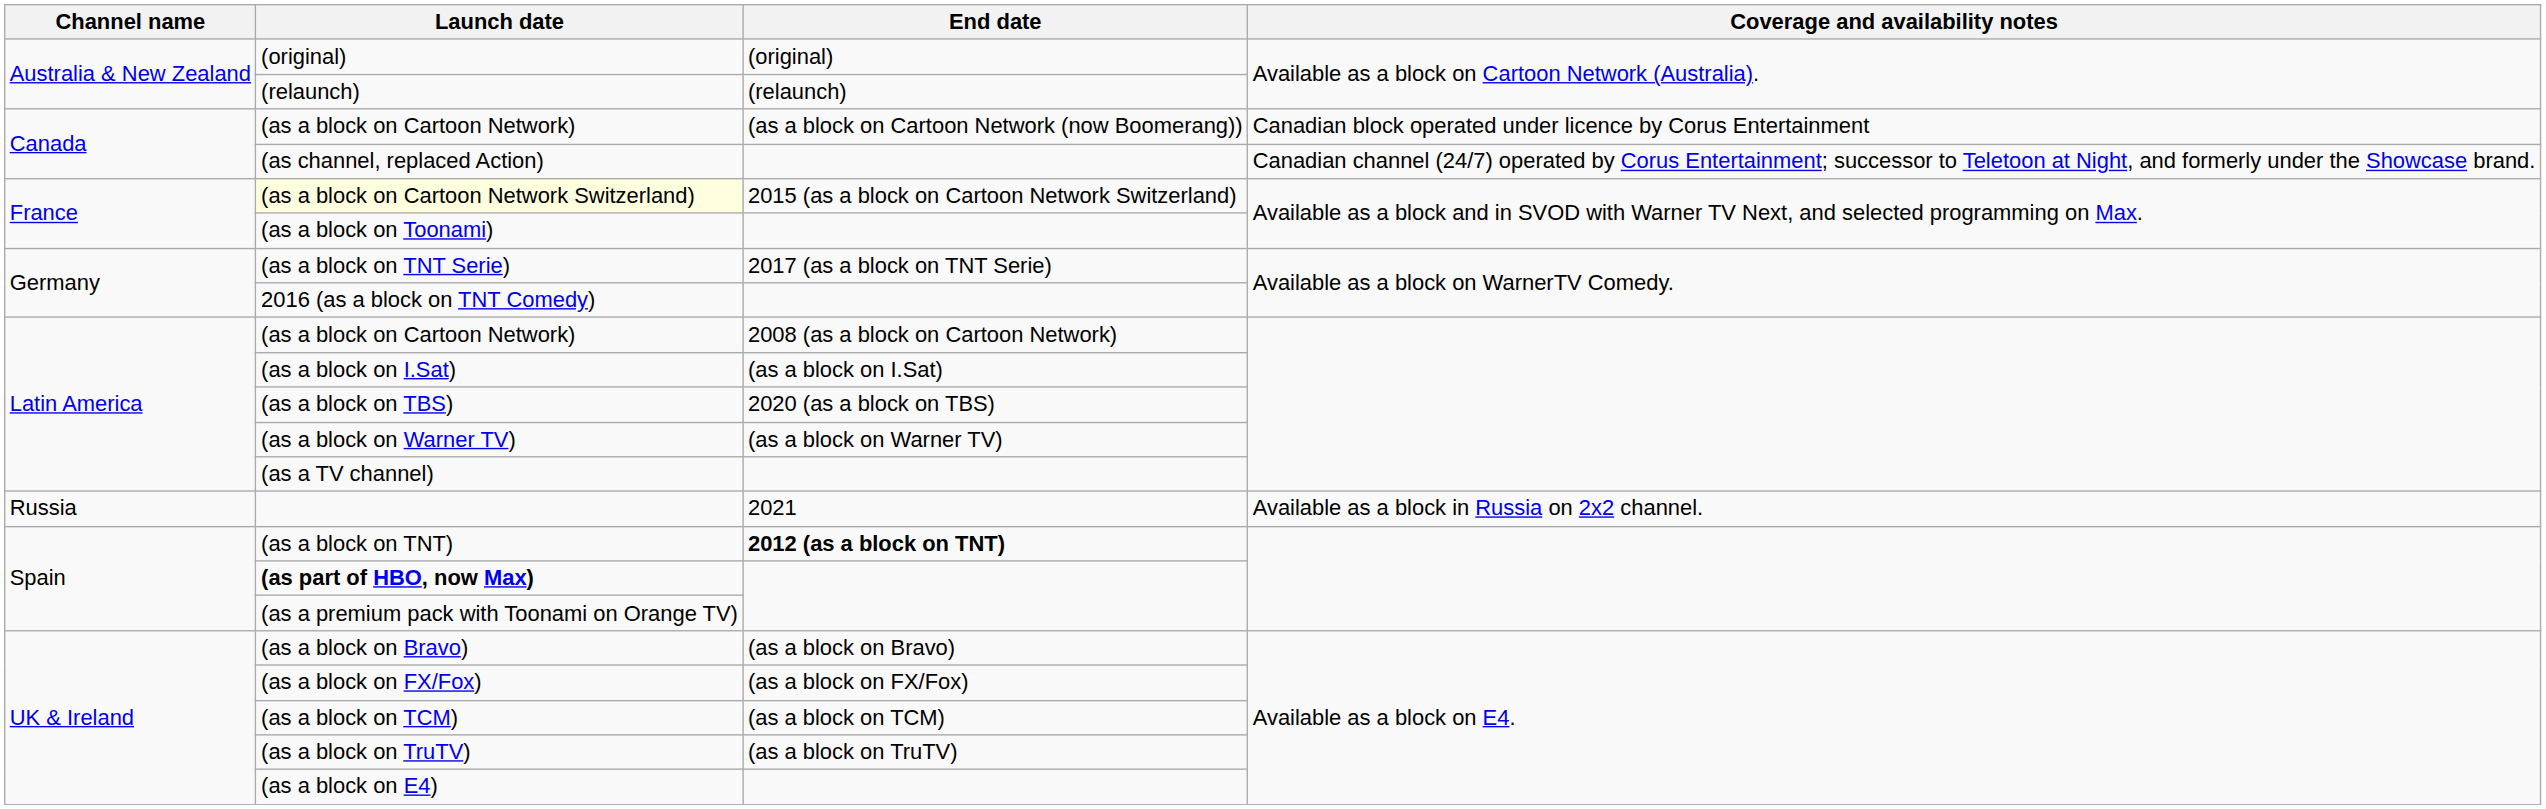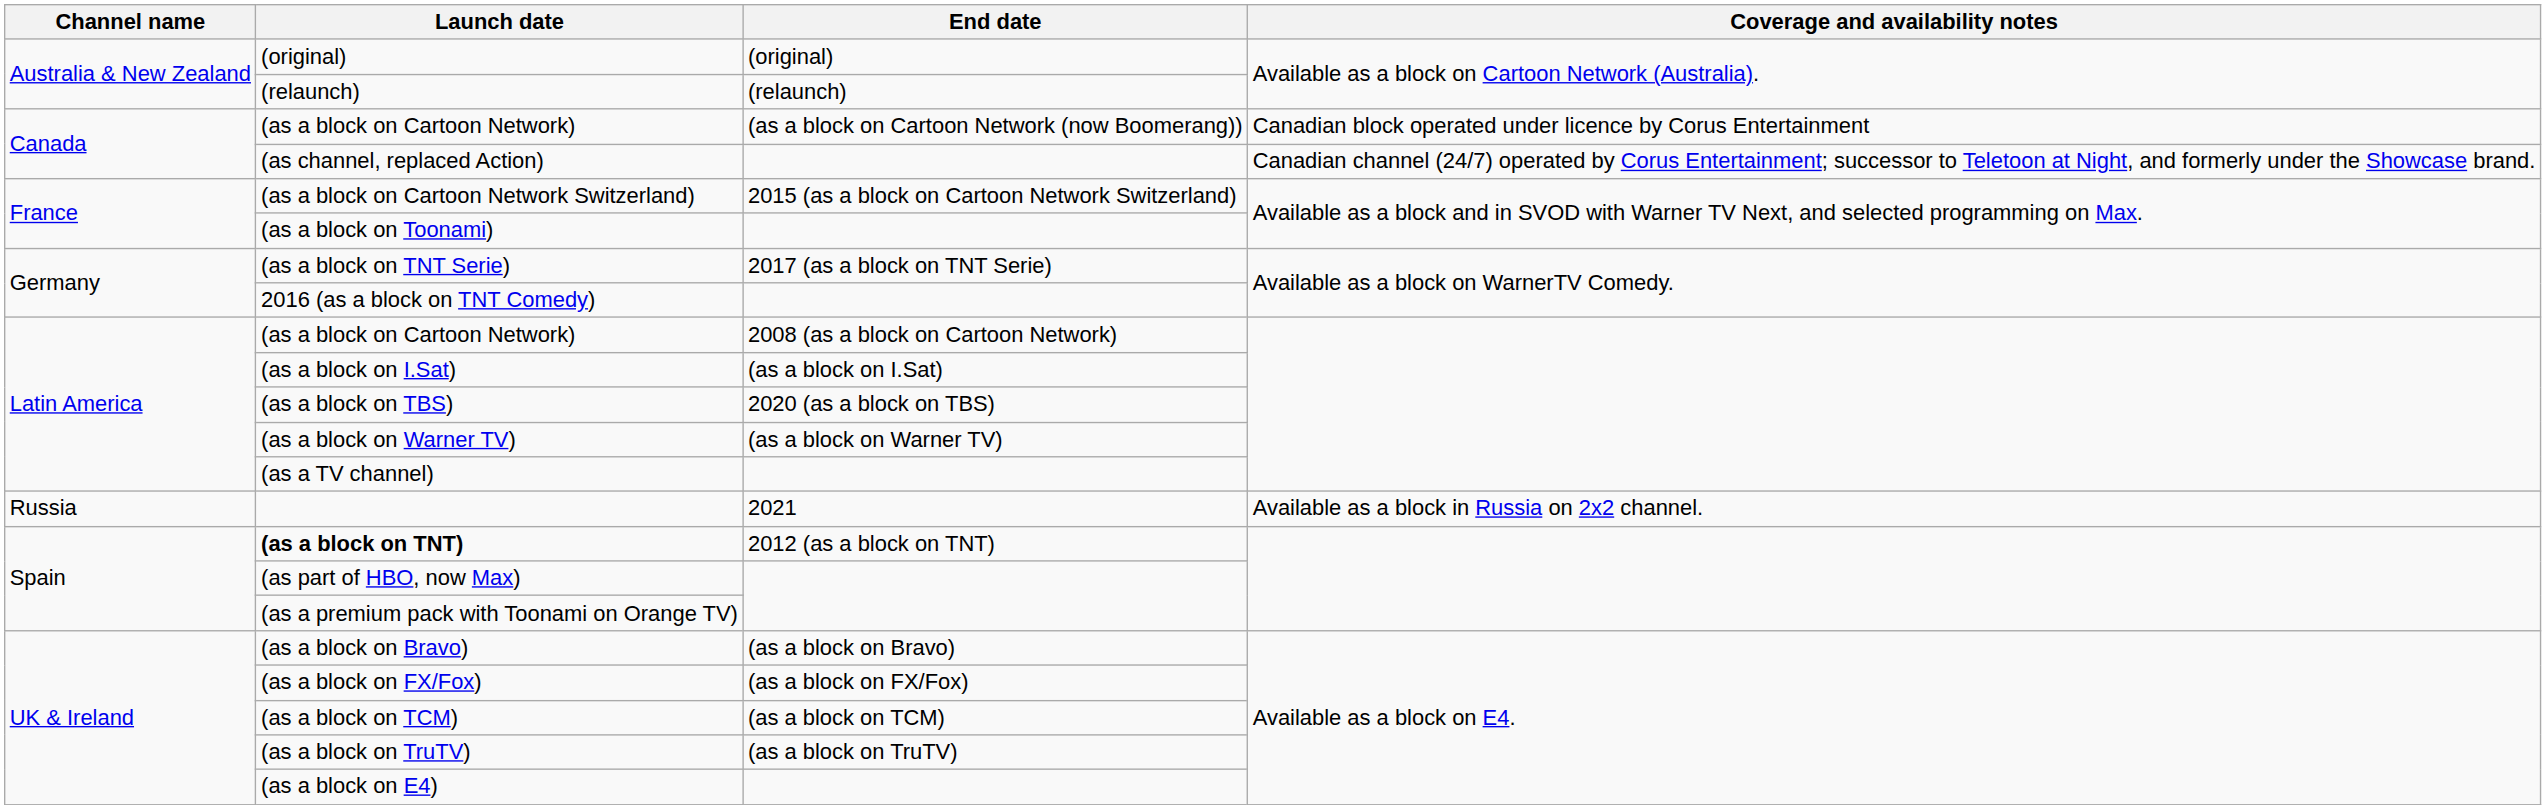(478, 195) lightyellow background -> (478, 195) no background
(357, 543) normal -> (362, 543) bold
(876, 543) bold -> (871, 543) normal
(398, 578) bold -> (391, 578) normal
